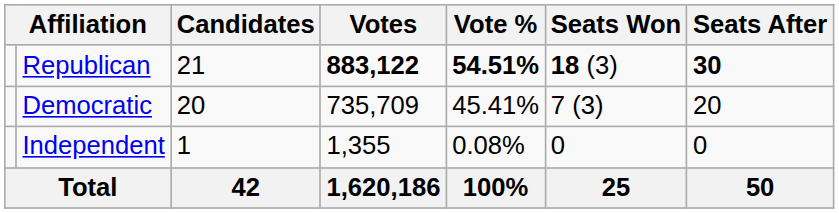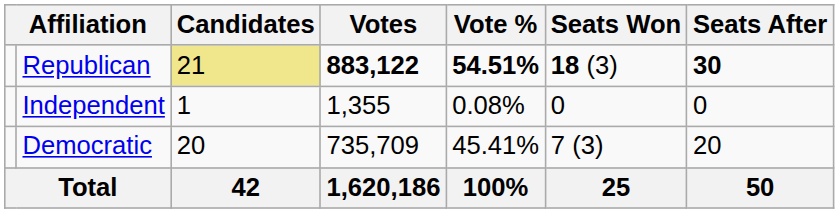(191, 65) no background -> (191, 65) khaki background
rows swapped: (87, 106) <-> (94, 146)
